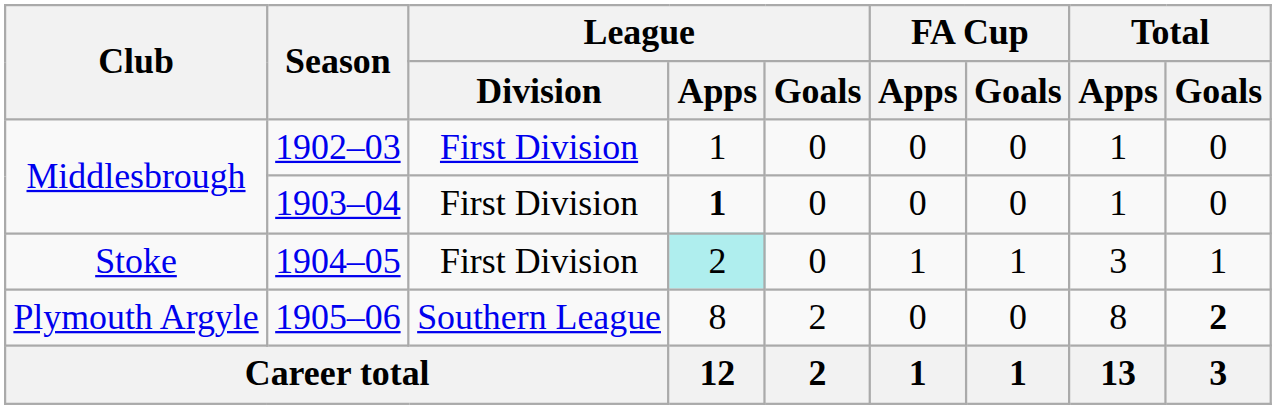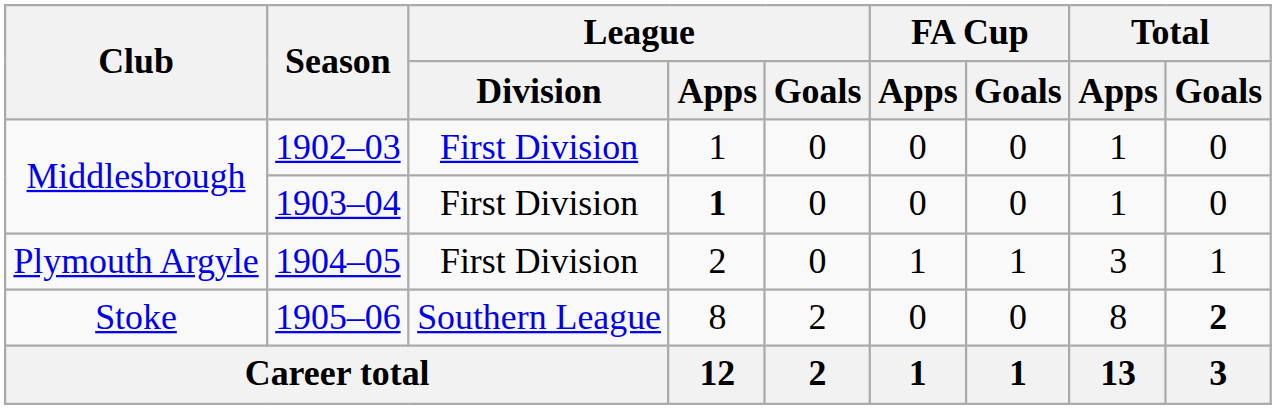(136, 260) Stoke -> (136, 260) Plymouth Argyle
(717, 260) paleturquoise background -> (717, 260) no background
(136, 317) Plymouth Argyle -> (136, 317) Stoke
